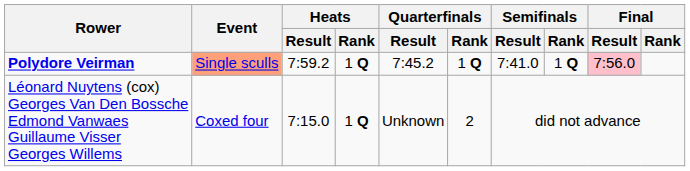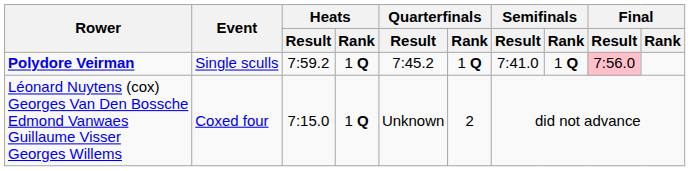(237, 64) lightsalmon background -> (237, 64) no background
